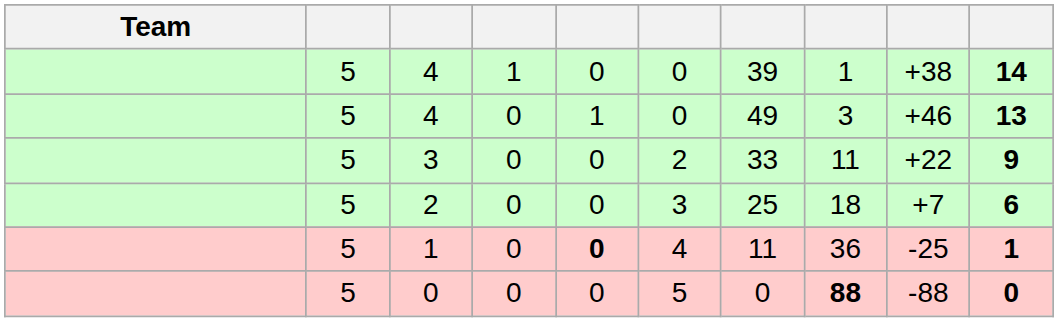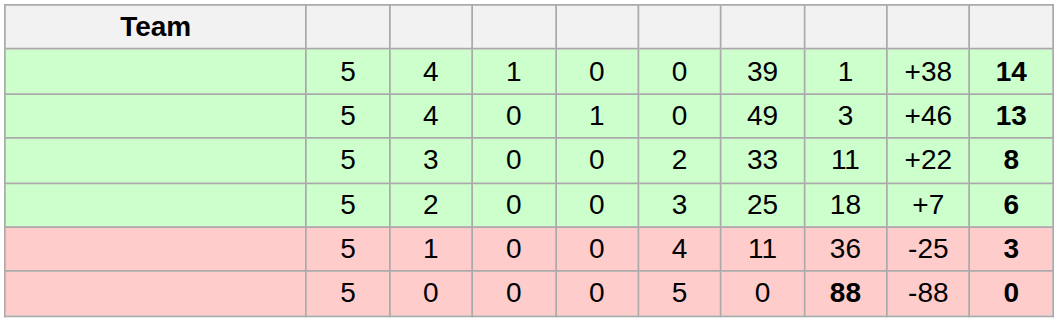(1011, 159) 9 -> (1011, 159) 8
(597, 248) bold -> (597, 248) normal
(1011, 248) 1 -> (1011, 248) 3
